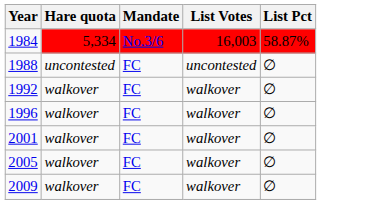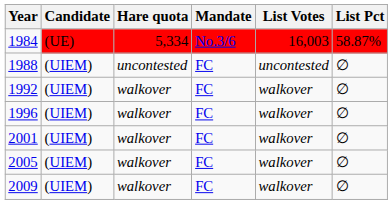+ column: (77, 16)
